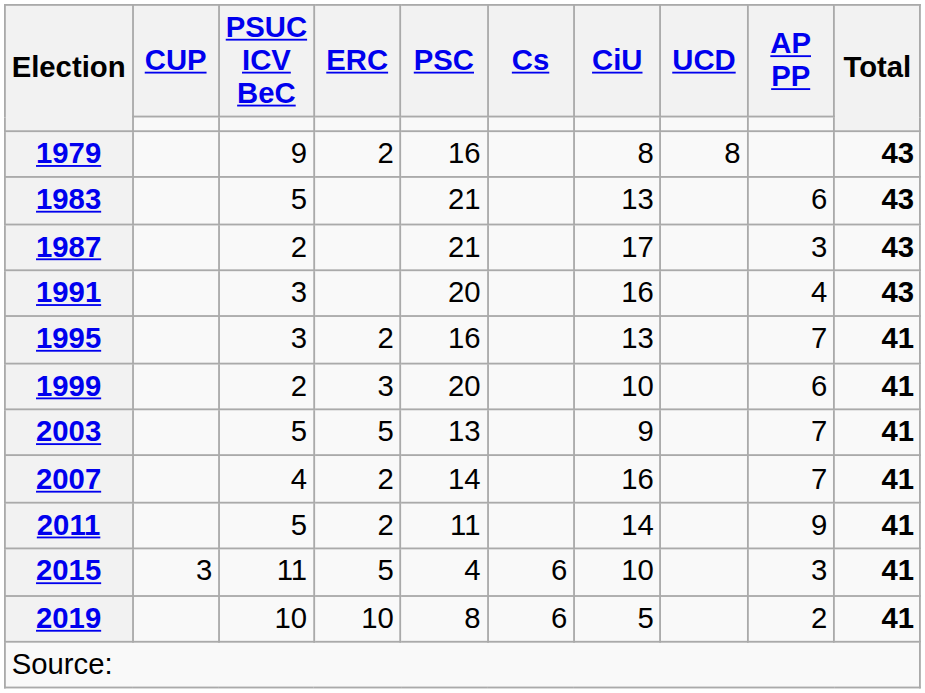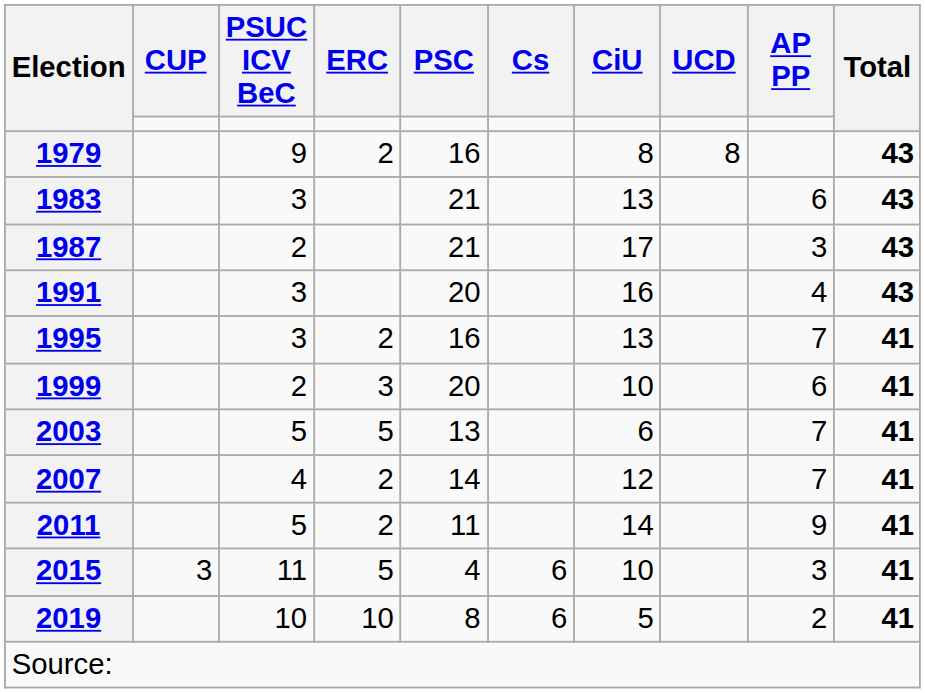(299, 199) 5 -> (299, 199) 3
(646, 432) 9 -> (646, 432) 6
(638, 478) 16 -> (638, 478) 12
